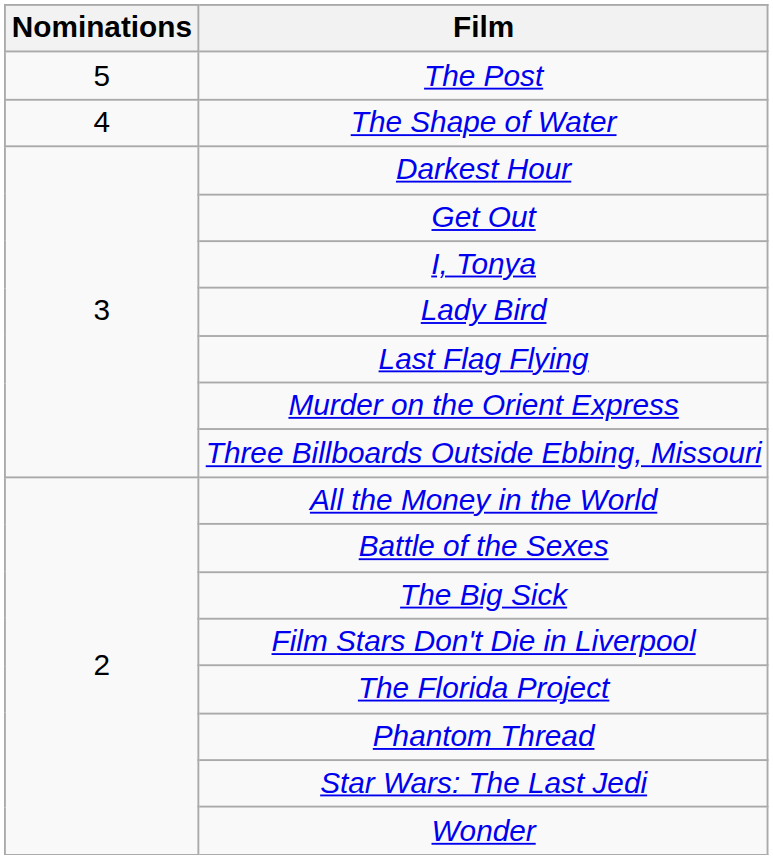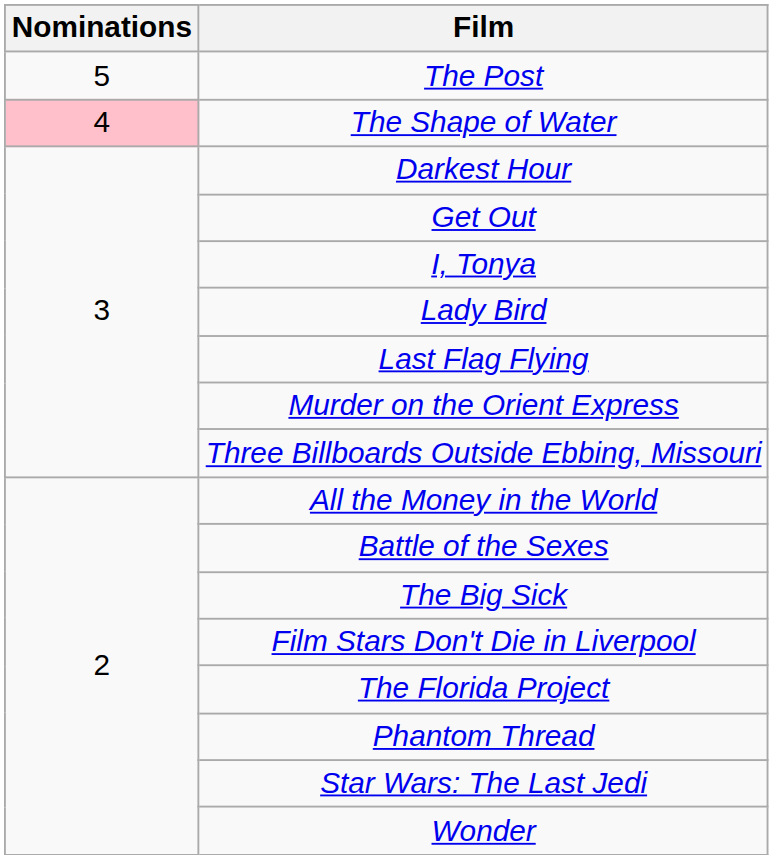(102, 122) no background -> (102, 122) pink background
